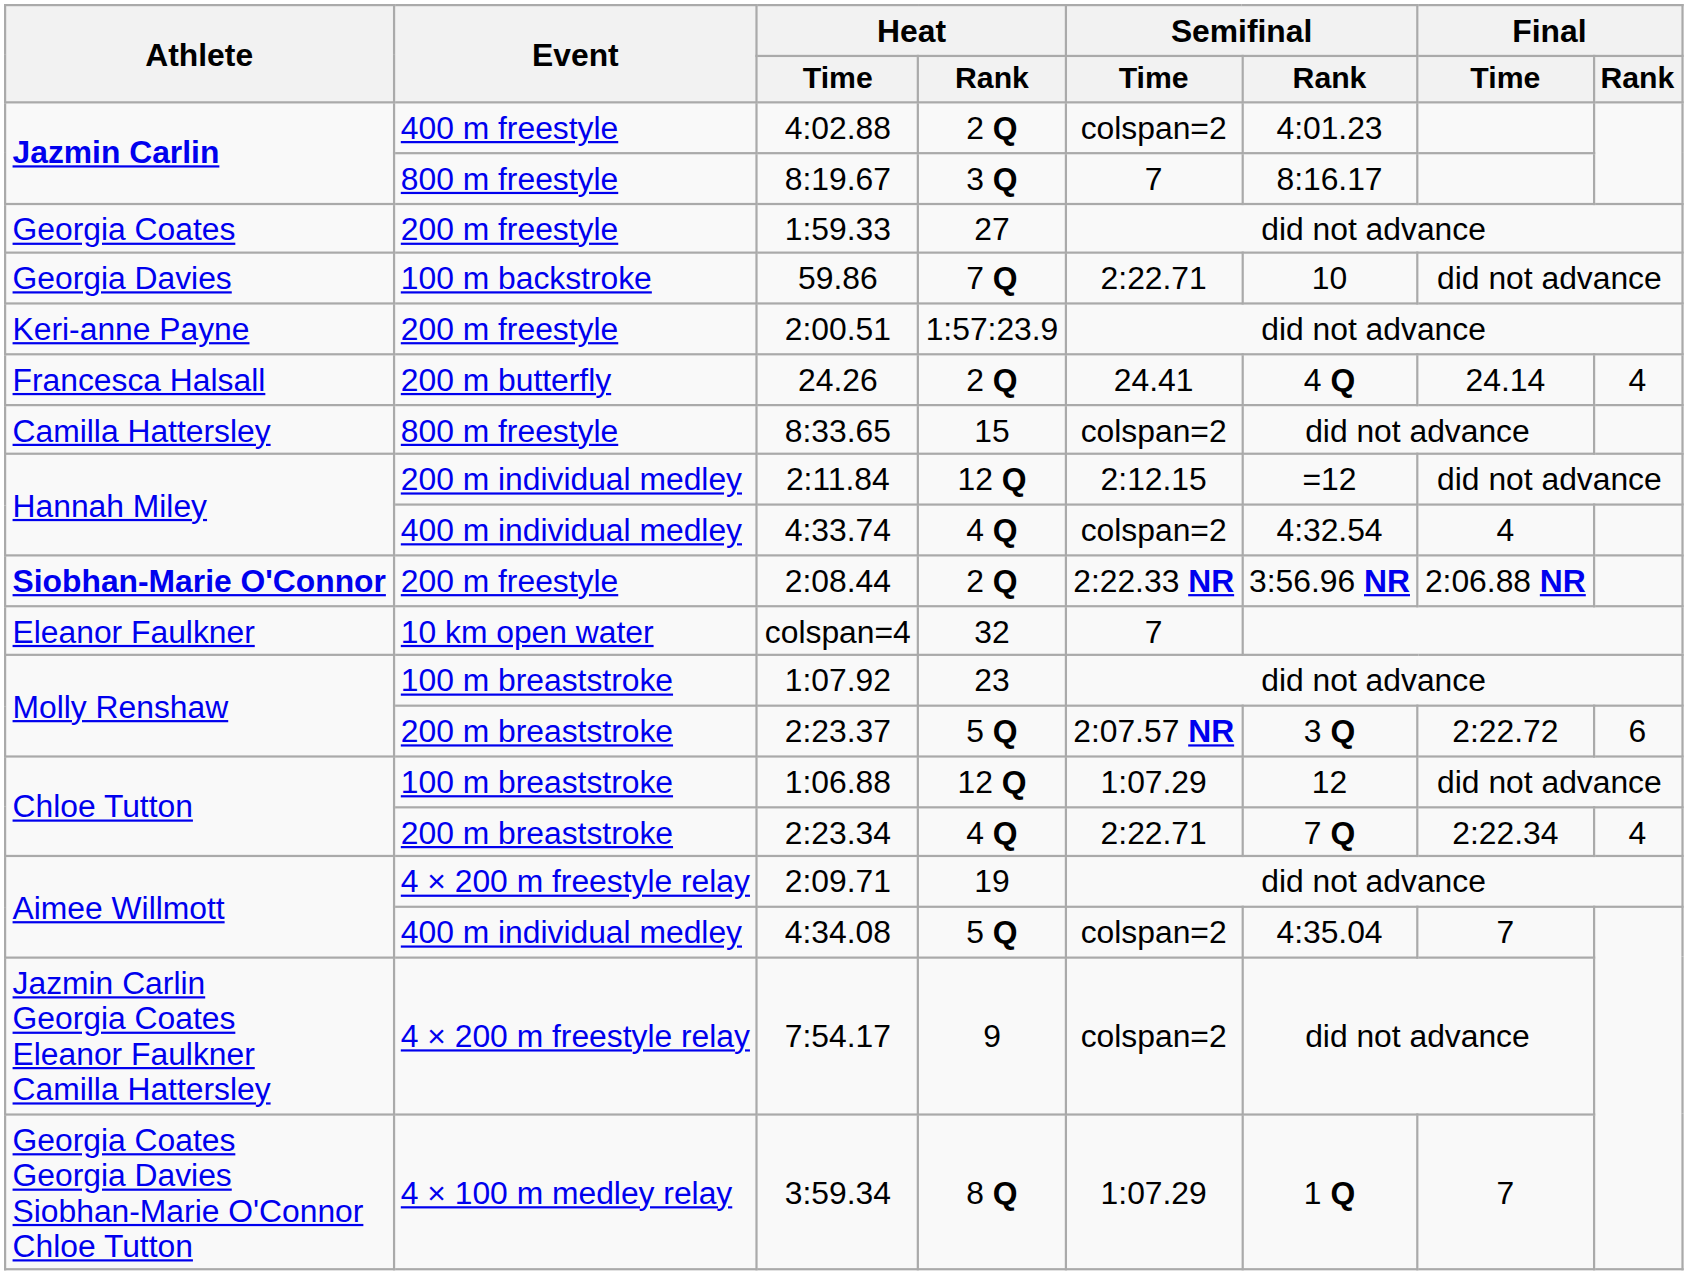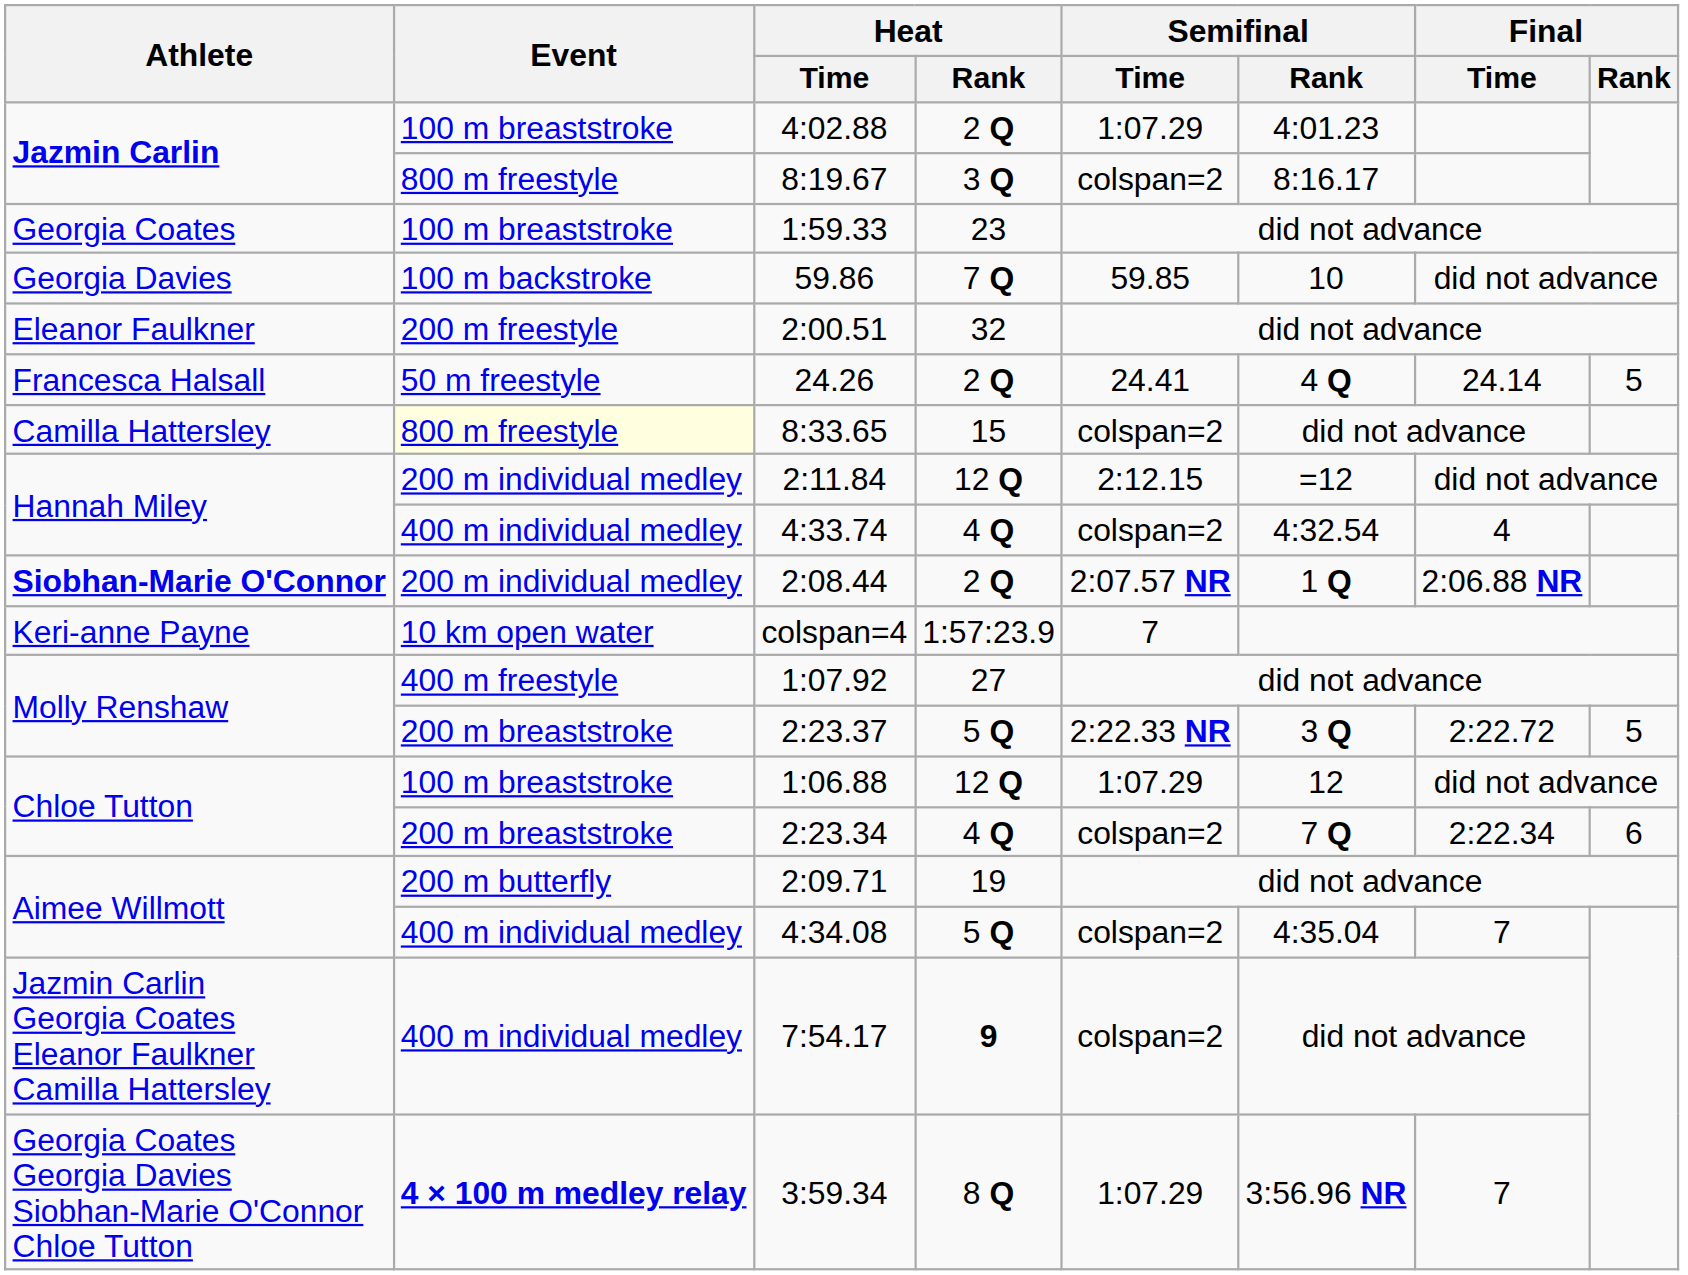(510, 128) 400 m freestyle -> (537, 128) 100 m breaststroke
(1154, 128) colspan=2 -> (1150, 128) 1:07.29
(1154, 179) 7 -> (1150, 179) colspan=2
(510, 229) 200 m freestyle -> (537, 229) 100 m breaststroke
(992, 229) 27 -> (989, 229) 23
(1154, 279) 2:22.71 -> (1150, 279) 59.85
(131, 329) Keri-anne Payne -> (134, 329) Eleanor Faulkner
(992, 329) 1:57:23.9 -> (989, 329) 32
(506, 380) 200 m butterfly -> (501, 380) 50 m freestyle
(1637, 380) 4 -> (1634, 380) 5
(510, 430) no background -> (510, 430) lightyellow background
(510, 581) 200 m freestyle -> (571, 581) 200 m individual medley
(1154, 581) 2:22.33 NR -> (1150, 581) 2:07.57 NR
(1330, 581) 3:56.96 NR -> (1326, 581) 1 Q
(134, 631) Eleanor Faulkner -> (131, 631) Keri-anne Payne
(992, 631) 32 -> (989, 631) 1:57:23.9
(537, 681) 100 m breaststroke -> (510, 681) 400 m freestyle
(992, 681) 23 -> (989, 681) 27
(1154, 732) 2:07.57 NR -> (1150, 732) 2:22.33 NR
(1637, 732) 6 -> (1634, 732) 5
(1154, 832) 2:22.71 -> (1150, 832) colspan=2
(1637, 832) 4 -> (1634, 832) 6
(575, 883) 4 × 200 m freestyle relay -> (506, 883) 200 m butterfly
(575, 1036) 4 × 200 m freestyle relay -> (571, 1036) 400 m individual medley
(992, 1036) normal -> (989, 1036) bold
(567, 1192) normal -> (574, 1192) bold
(1330, 1192) 1 Q -> (1326, 1192) 3:56.96 NR
